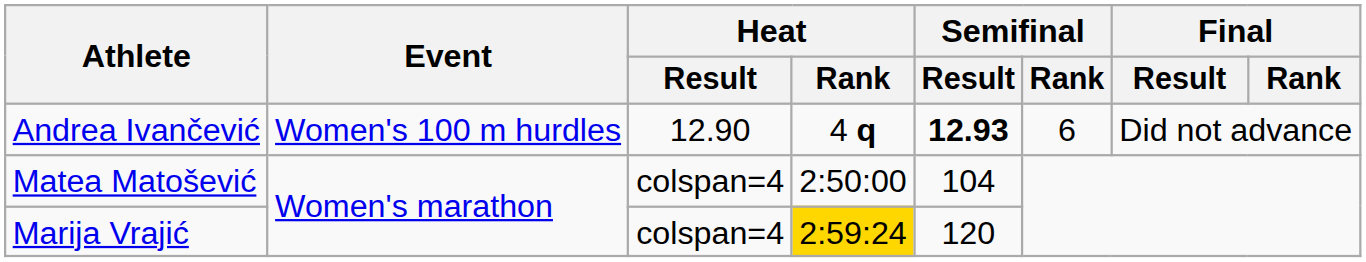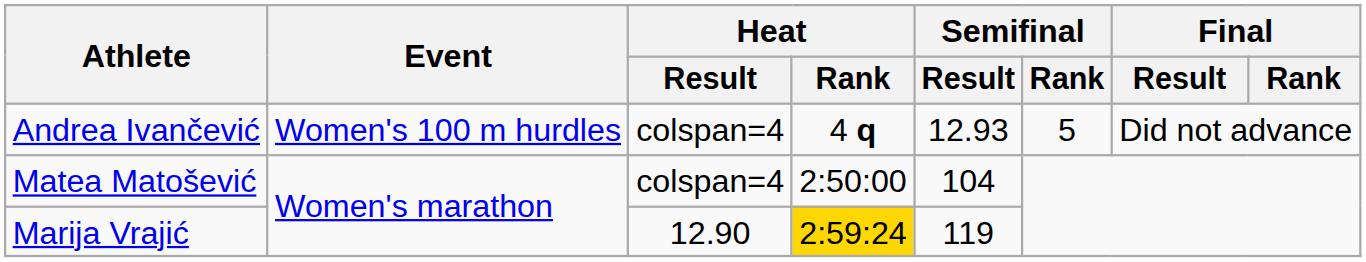(710, 130) 12.90 -> (710, 130) colspan=4
(968, 130) bold -> (968, 130) normal
(1067, 130) 6 -> (1067, 130) 5
(710, 232) colspan=4 -> (710, 232) 12.90
(968, 232) 120 -> (968, 232) 119
